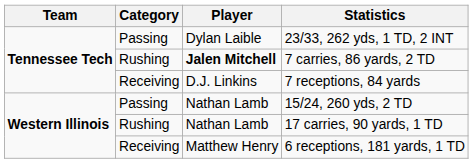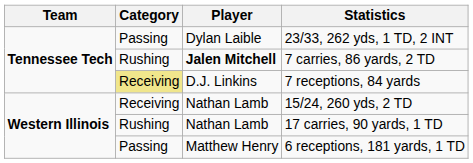(149, 81) no background -> (149, 81) khaki background
(143, 103) Passing -> (149, 103) Receiving
(149, 147) Receiving -> (143, 147) Passing
